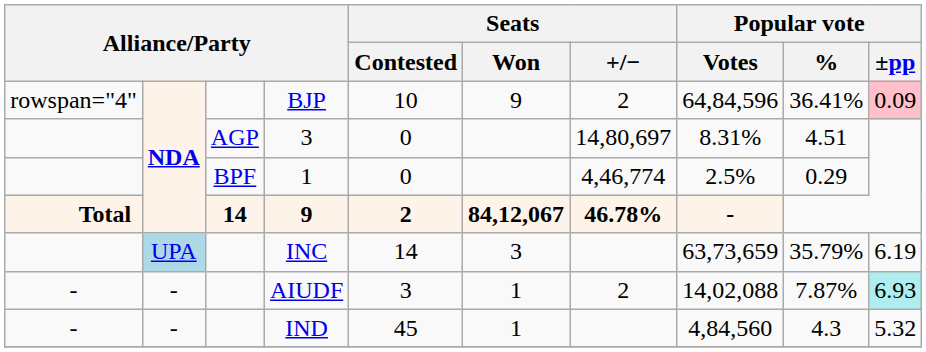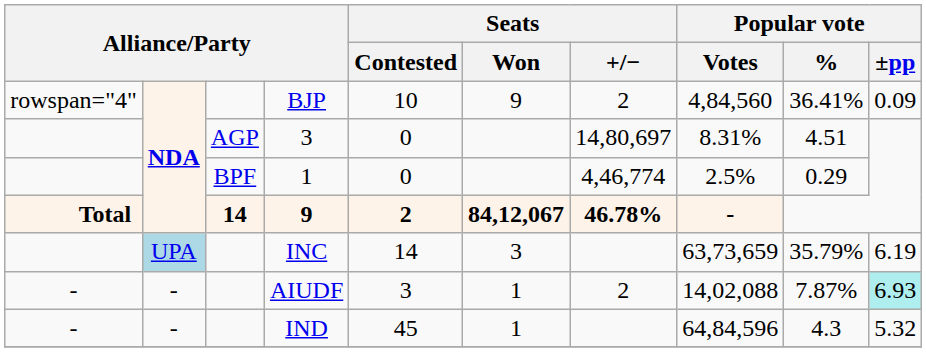(730, 99) 64,84,596 -> (730, 99) 4,84,560
(895, 99) pink background -> (895, 99) no background
(730, 328) 4,84,560 -> (730, 328) 64,84,596
